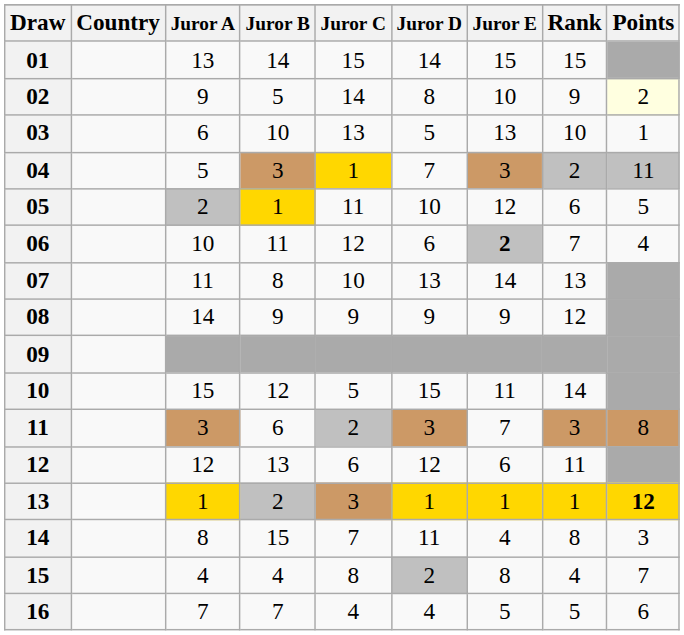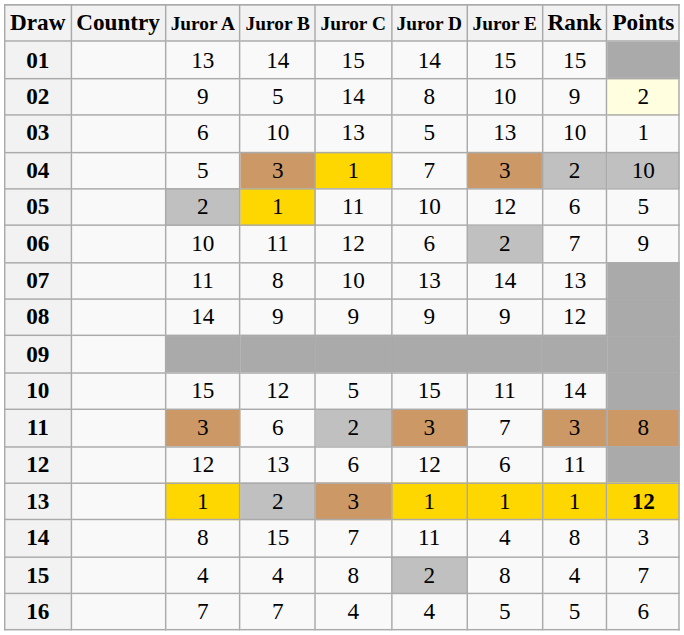(643, 170) 11 -> (643, 170) 10
(505, 243) bold -> (505, 243) normal
(643, 243) 4 -> (643, 243) 9
